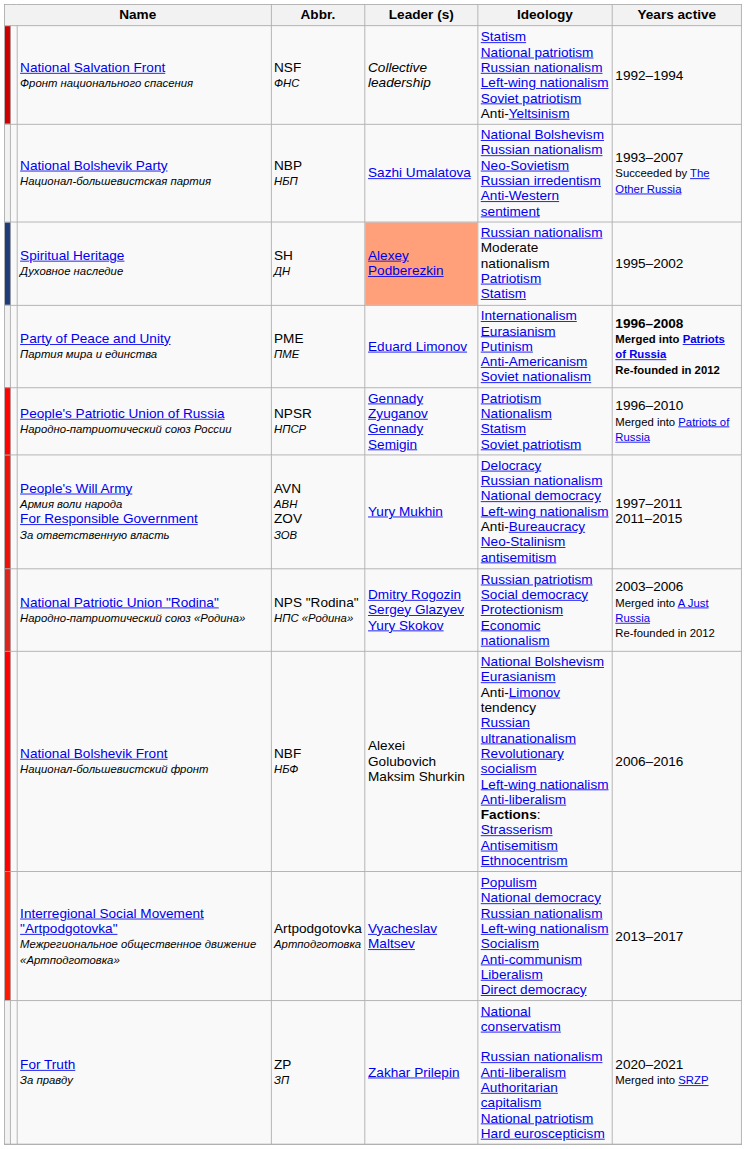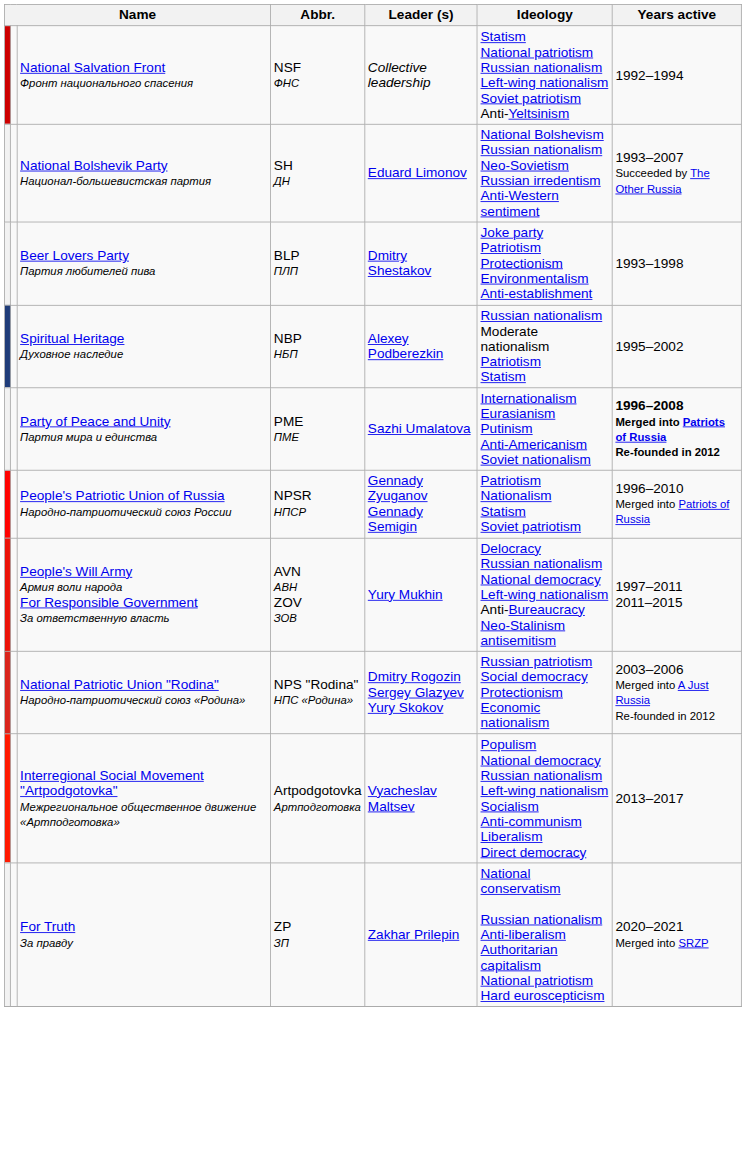(288, 173) NBP НБП -> (283, 173) SH ДН
(419, 173) Sazhi Umalatova -> (417, 173) Eduard Limonov
+ row: (88, 263)
(283, 263) SH ДН -> (288, 346) NBP НБП
(406, 263) lightsalmon background -> (406, 346) no background
(418, 346) Eduard Limonov -> (419, 429) Sazhi Umalatova
- row: (114, 761)
